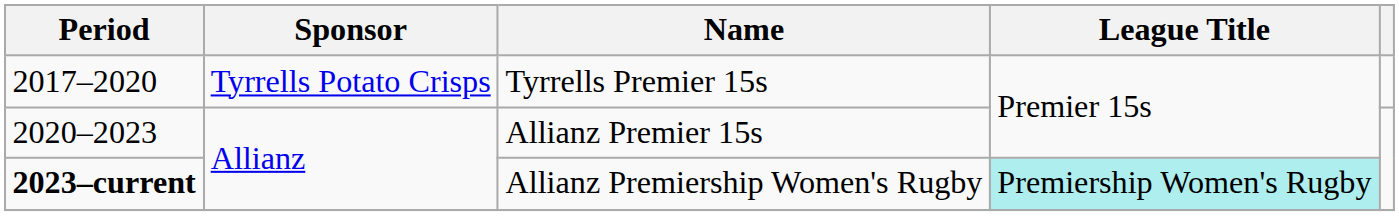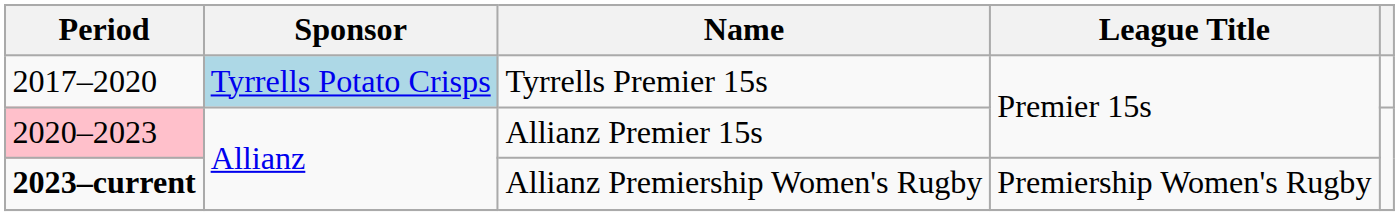(351, 81) no background -> (351, 81) lightblue background
(85, 132) no background -> (85, 132) pink background
(1184, 183) paleturquoise background -> (1184, 183) no background
